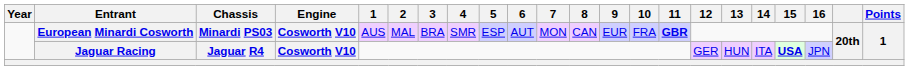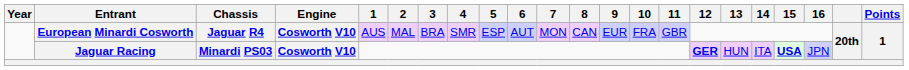(236, 32) Minardi PS03 -> (236, 32) Jaguar R4
(675, 32) bold -> (674, 32) normal
(236, 50) Jaguar R4 -> (236, 50) Minardi PS03
(706, 50) normal -> (705, 50) bold
